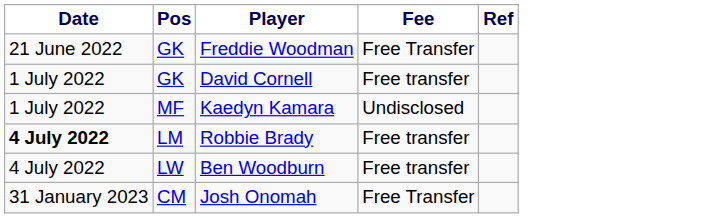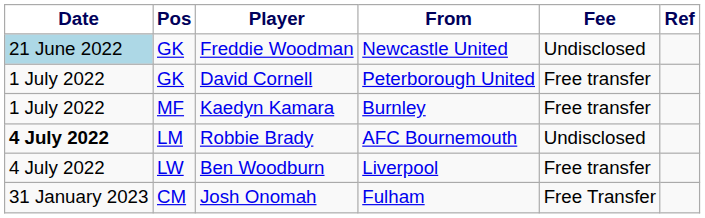+ column: (449, 19)
(66, 49) no background -> (66, 49) lightblue background
(418, 49) Free Transfer -> (595, 49) Undisclosed
(413, 108) Undisclosed -> (597, 108) Free transfer
(416, 138) Free transfer -> (595, 138) Undisclosed
